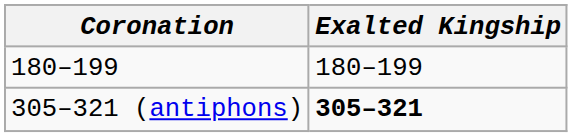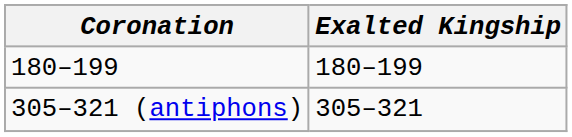(369, 109) bold -> (369, 109) normal
